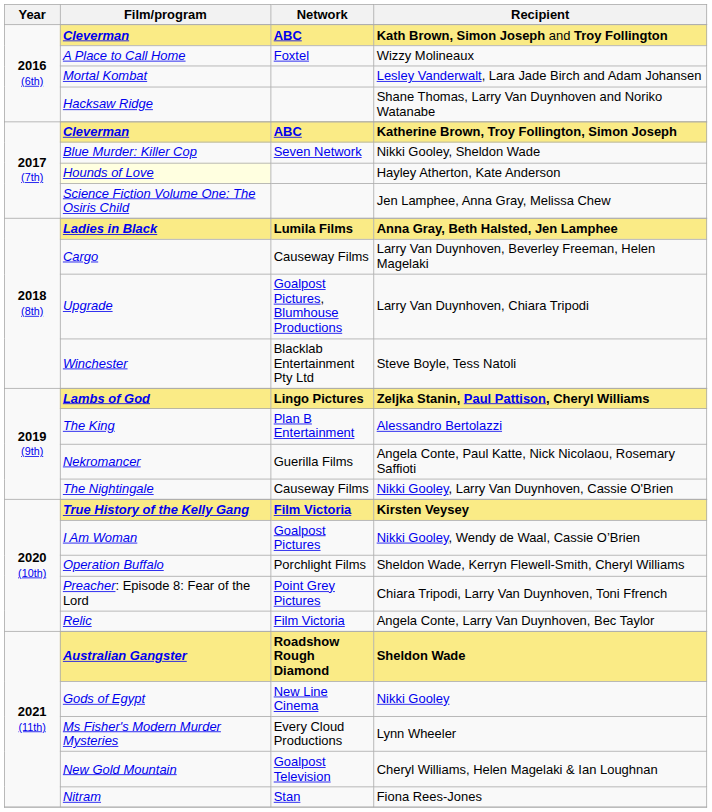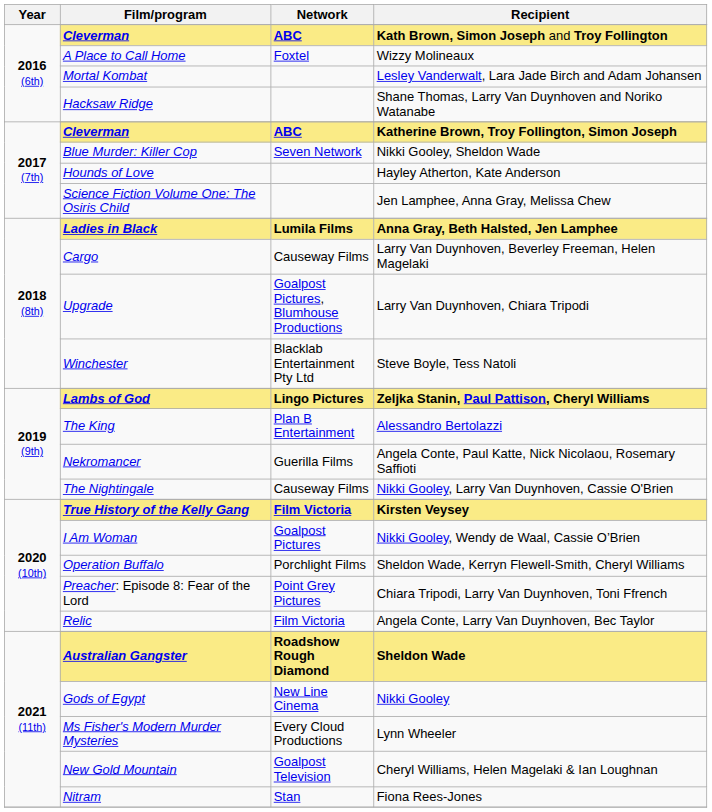(108, 173) lightyellow background -> (108, 173) no background
